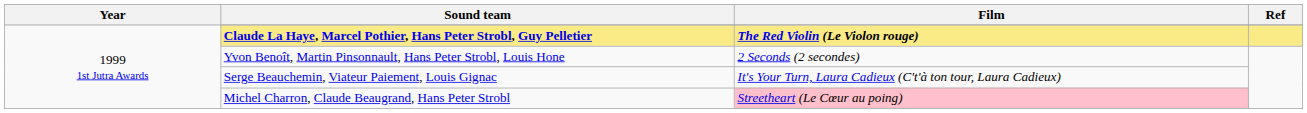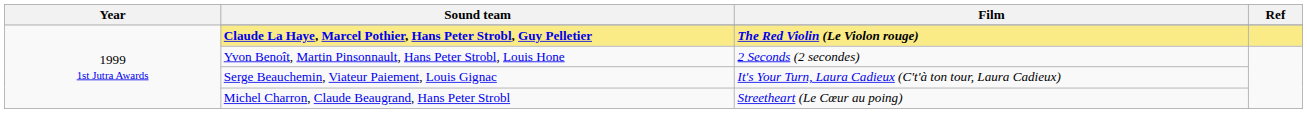(820, 98) pink background -> (820, 98) no background
